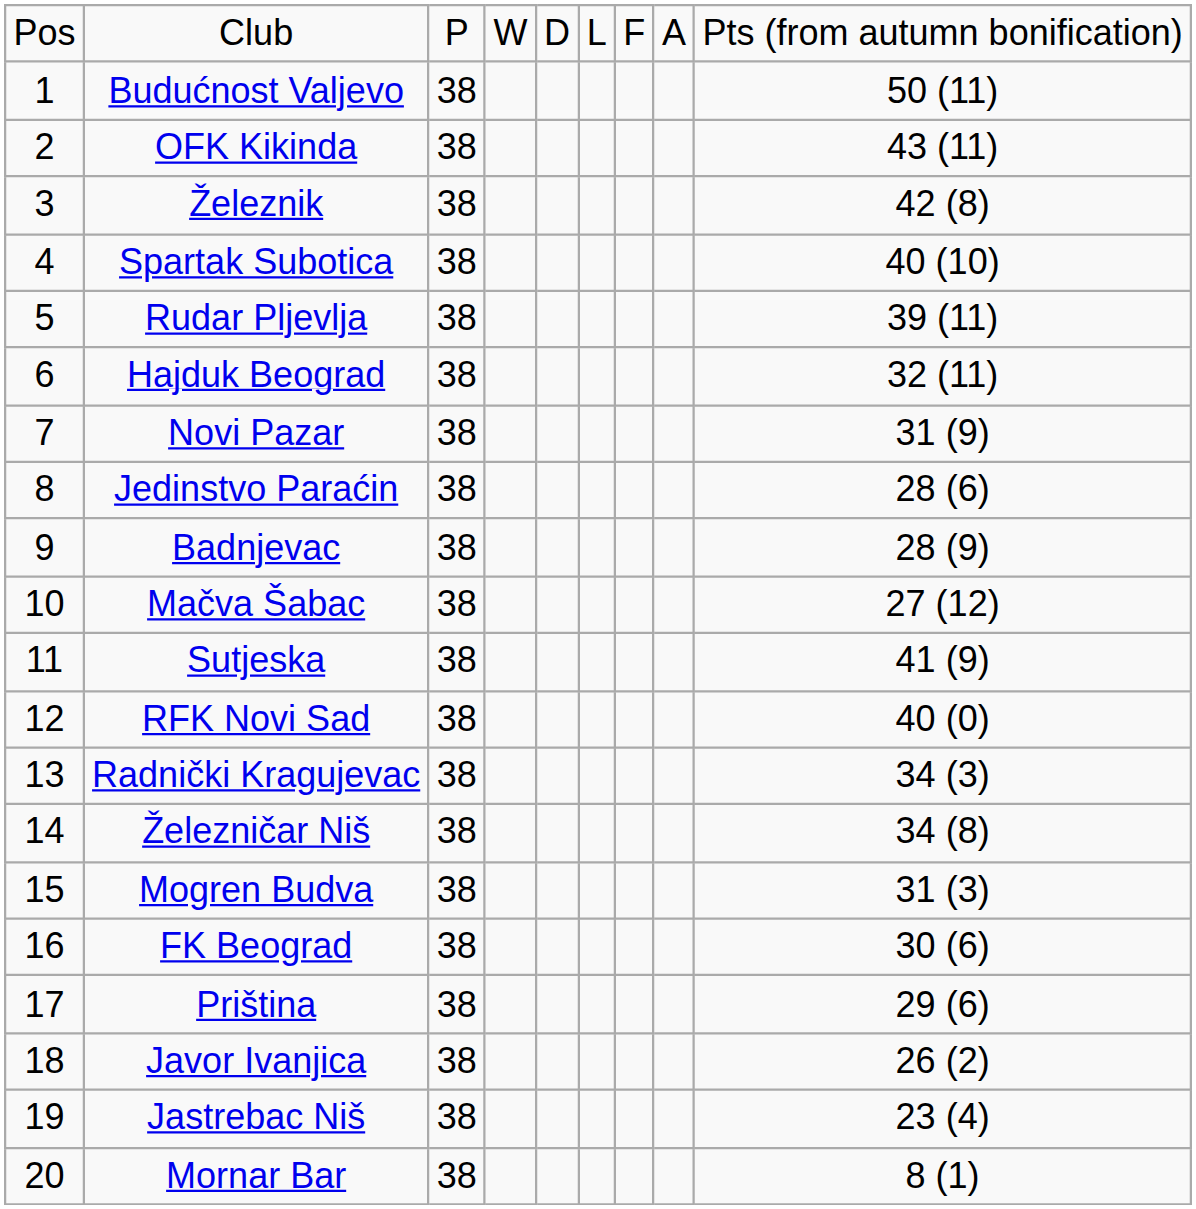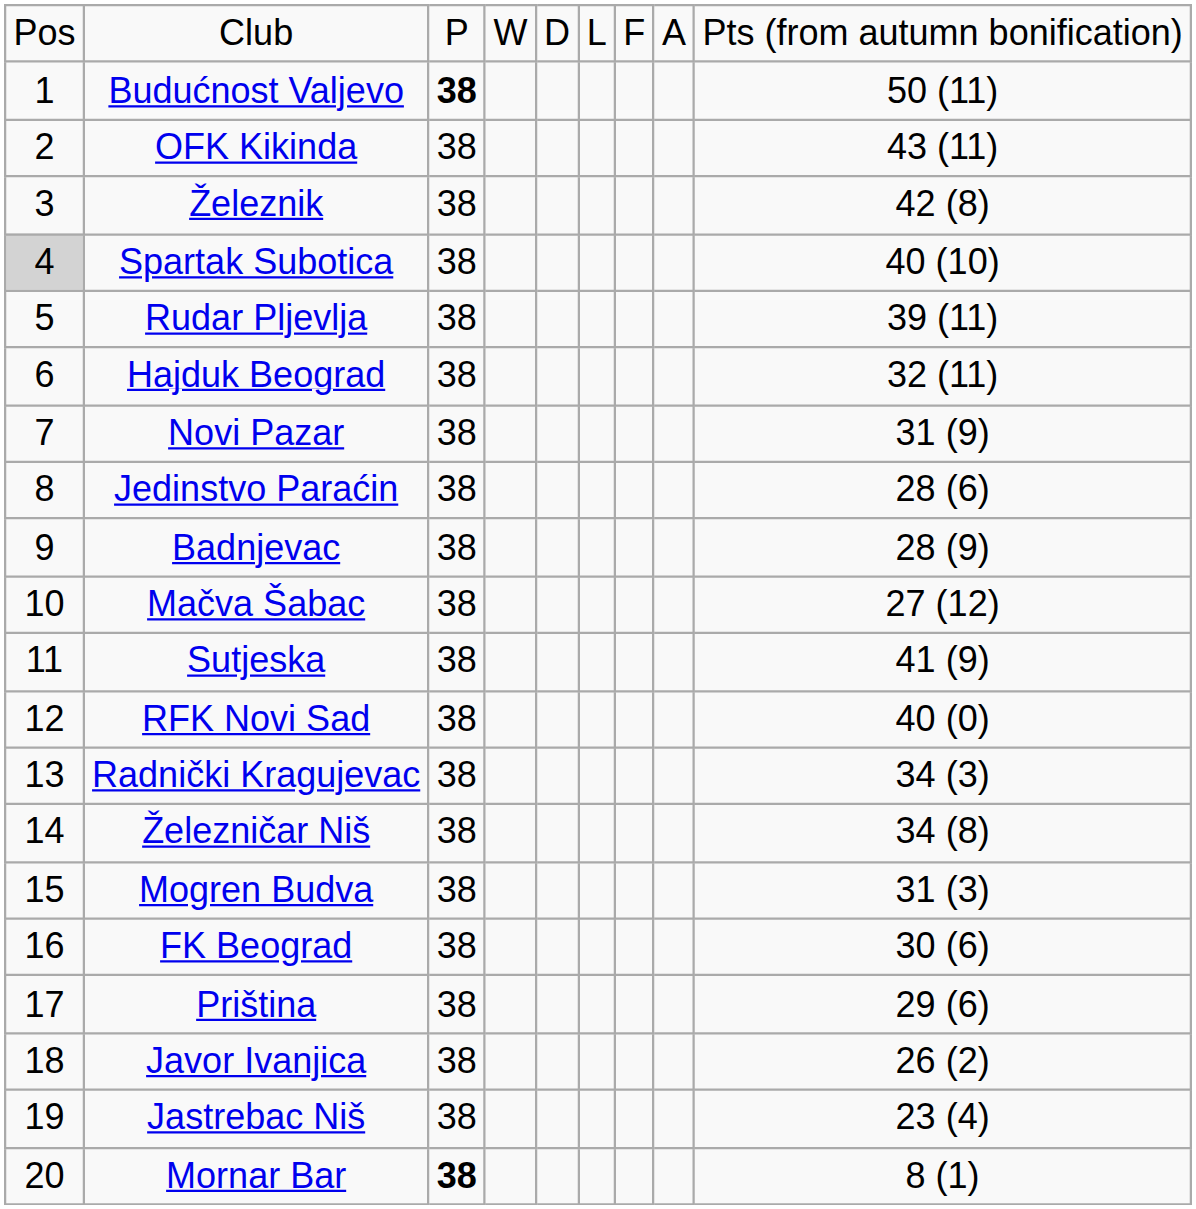(457, 90) normal -> (457, 90) bold
(44, 261) no background -> (44, 261) lightgrey background
(457, 1174) normal -> (457, 1174) bold
